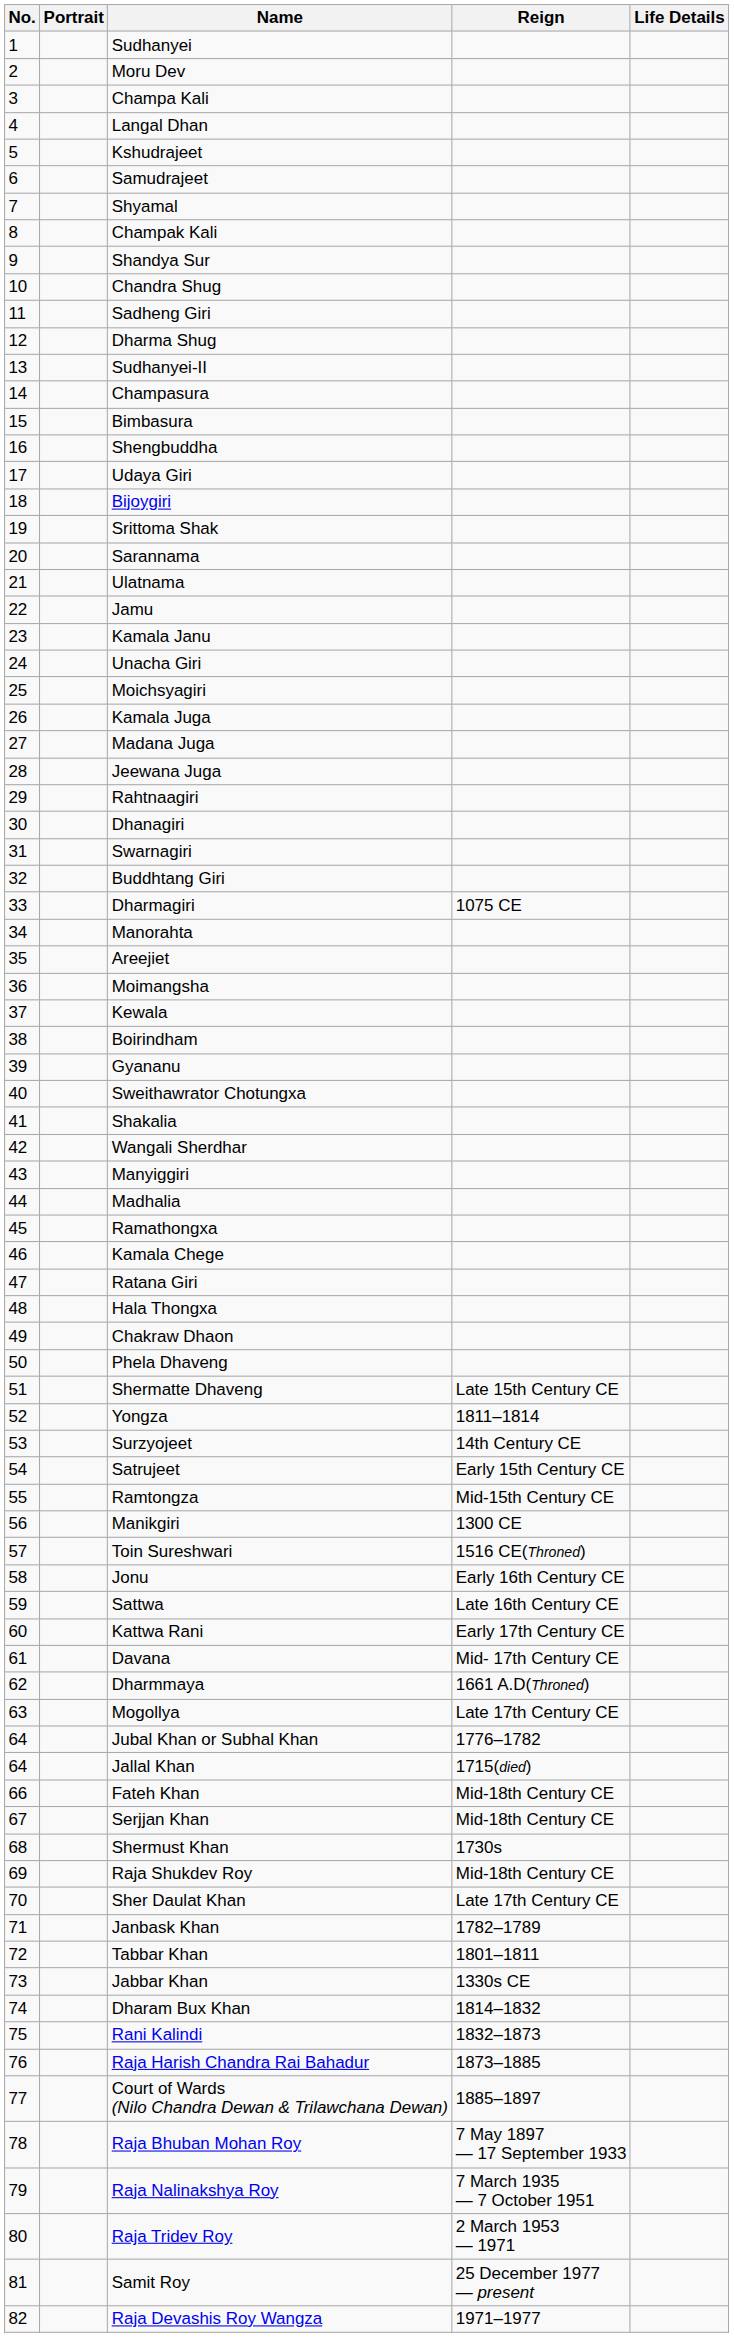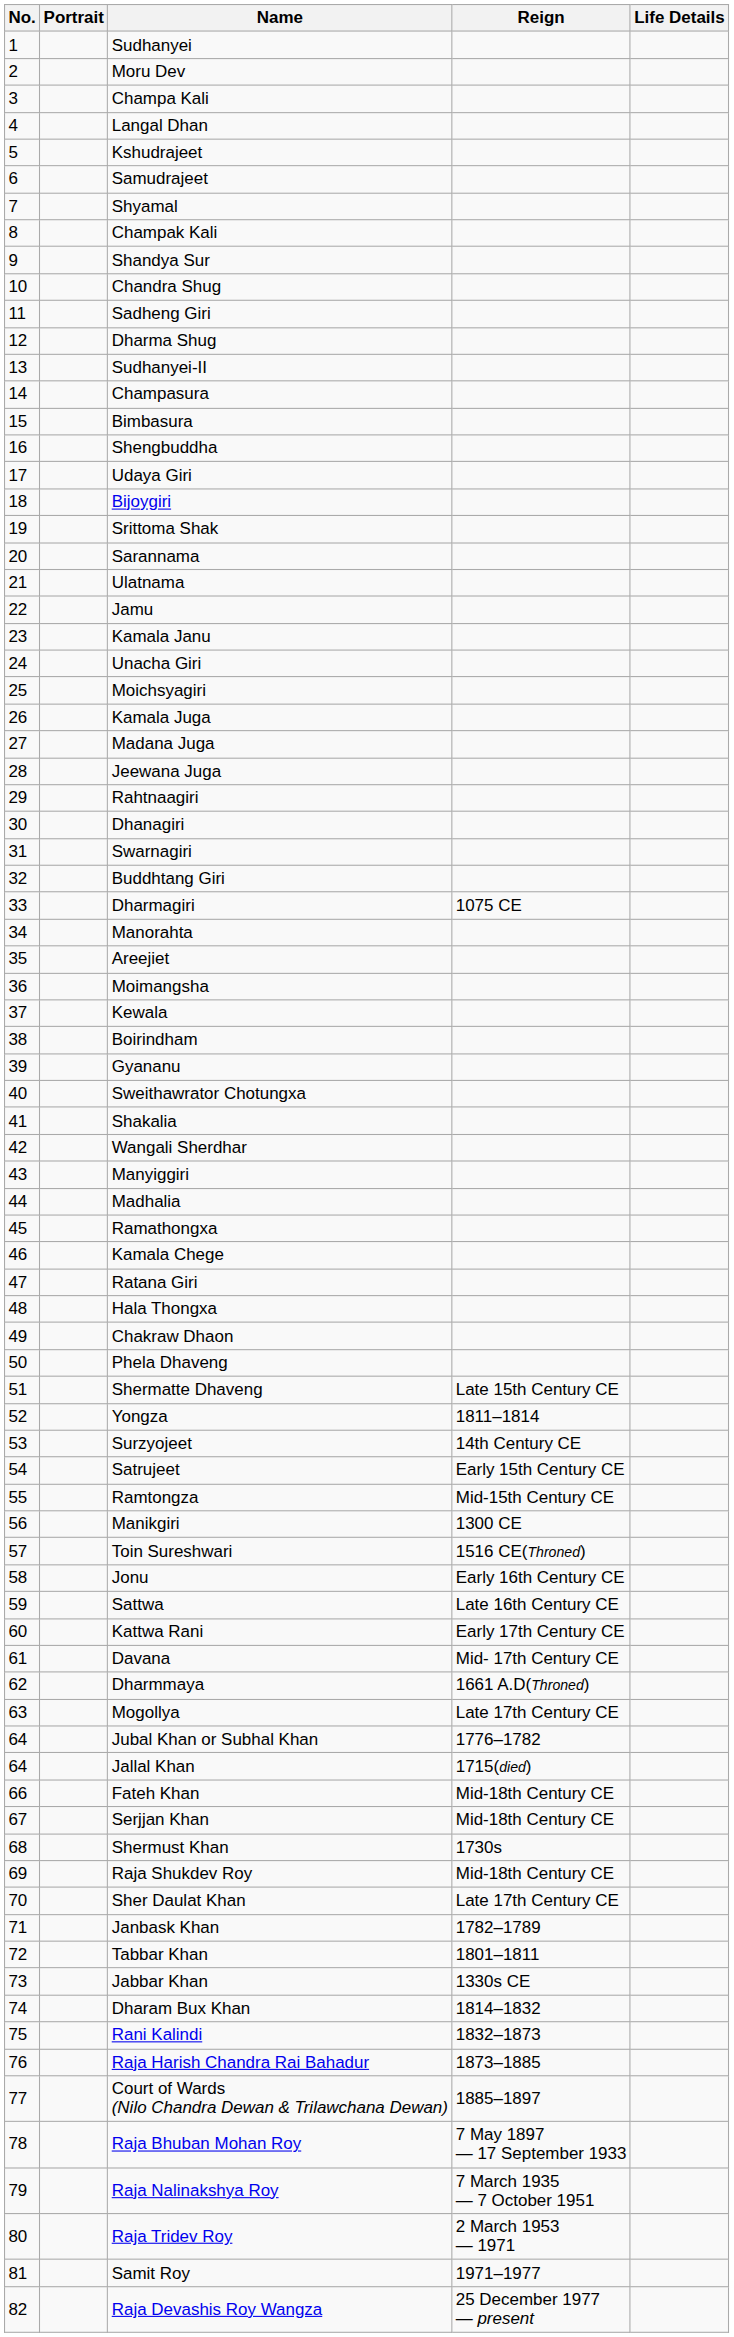(528, 2282) 25 December 1977 — present -> (498, 2272) 1971–1977
(498, 2318) 1971–1977 -> (528, 2309) 25 December 1977 — present
